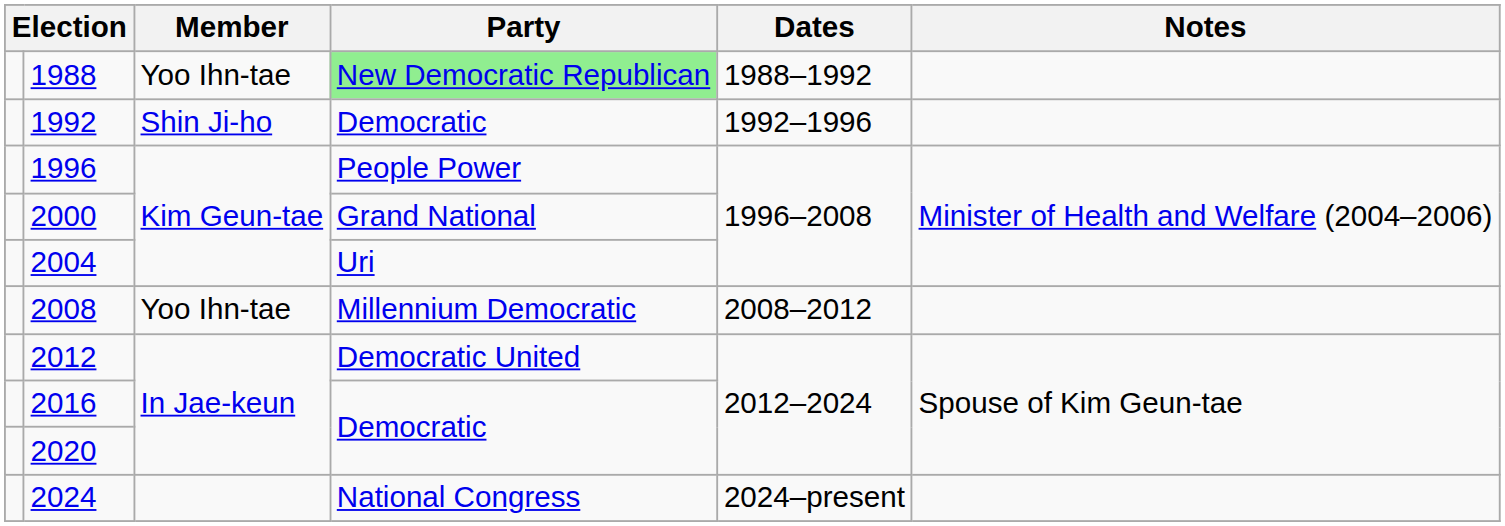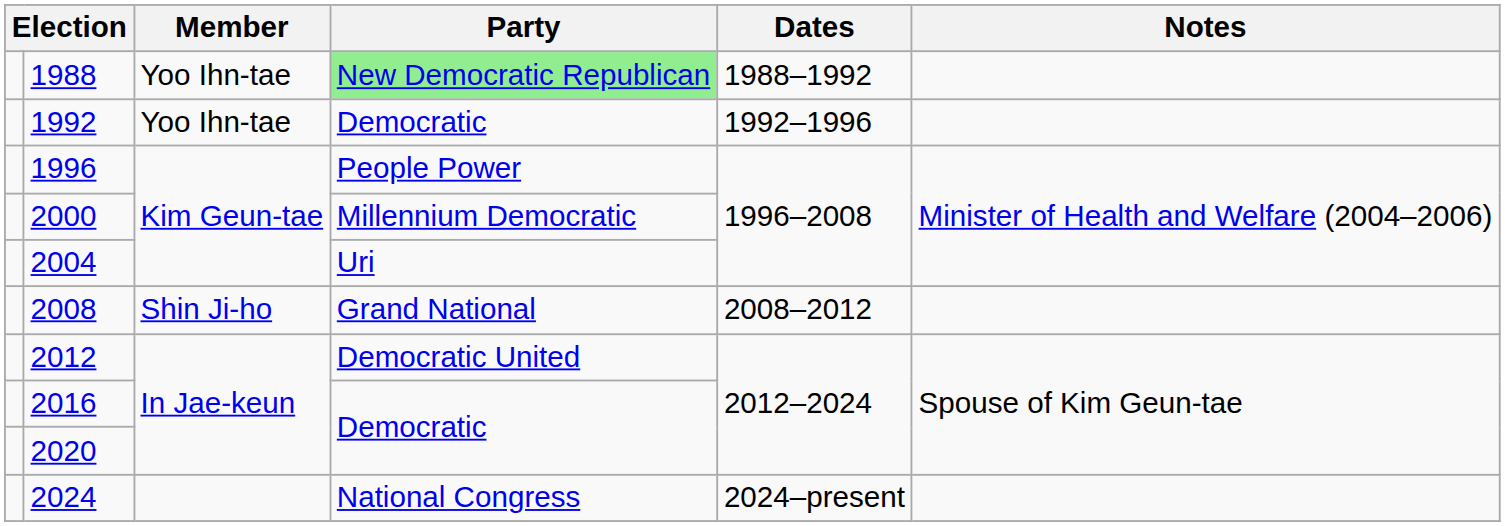(206, 121) Shin Ji-ho -> (216, 121) Yoo Ihn-tae
(436, 215) Grand National -> (486, 215) Millennium Democratic
(216, 309) Yoo Ihn-tae -> (206, 309) Shin Ji-ho
(486, 309) Millennium Democratic -> (436, 309) Grand National
